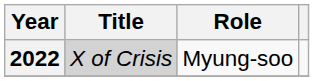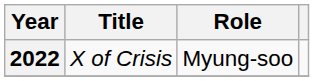(121, 57) lightgrey background -> (121, 57) no background
